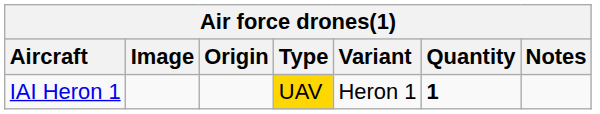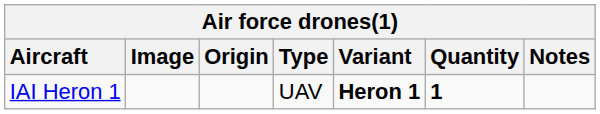(301, 91) gold background -> (301, 91) no background
(377, 91) normal -> (379, 91) bold
